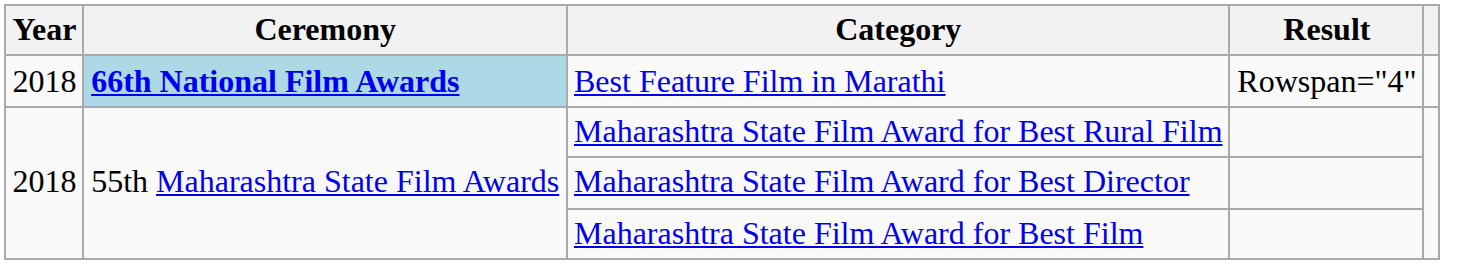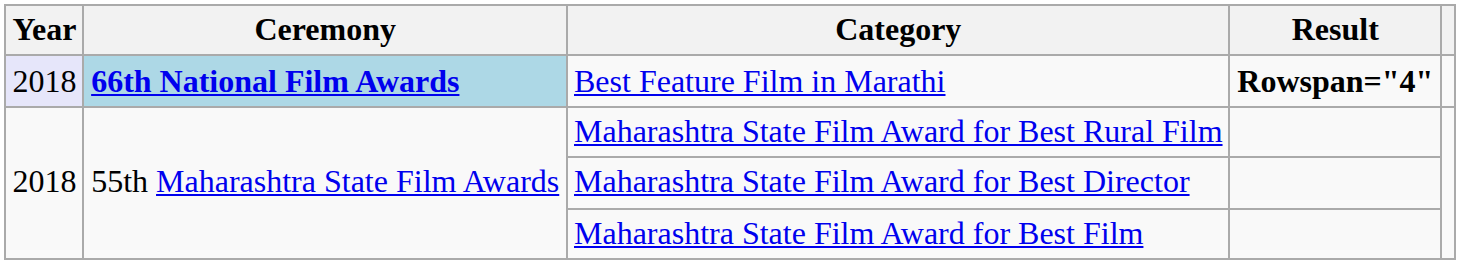(44, 80) no background -> (44, 80) lavender background
(1327, 80) normal -> (1335, 80) bold
